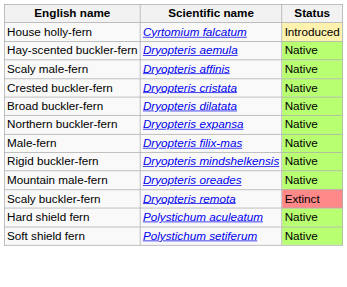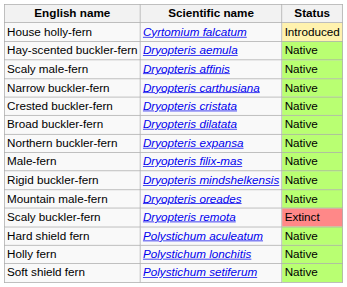+ row: (58, 87)
+ row: (32, 254)
